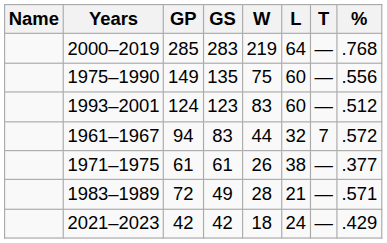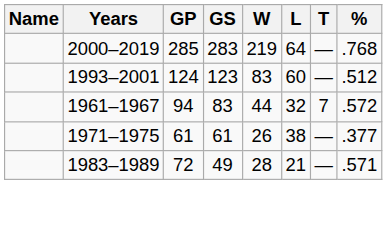- row: (113, 77)
- row: (113, 223)
